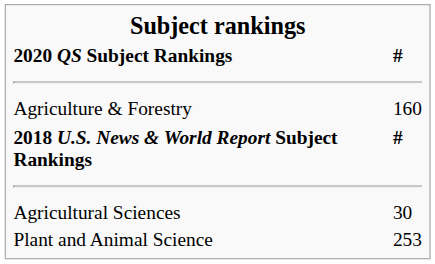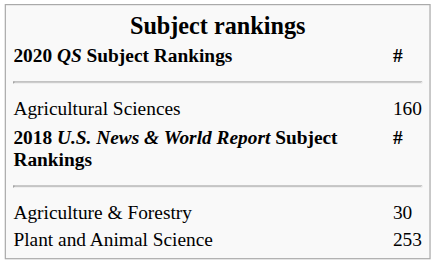(103, 109) Agriculture & Forestry -> (97, 109) Agricultural Sciences
(97, 213) Agricultural Sciences -> (103, 213) Agriculture & Forestry
